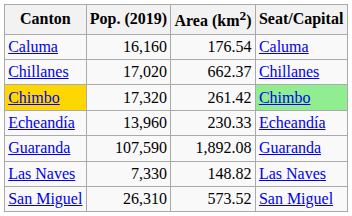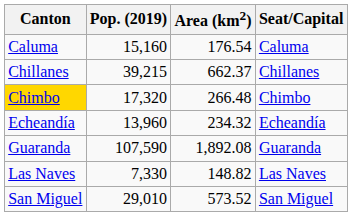(145, 46) 16,160 -> (145, 46) 15,160
(145, 72) 17,020 -> (145, 72) 39,215
(230, 97) 261.42 -> (230, 97) 266.48
(285, 97) lightgreen background -> (285, 97) no background
(230, 123) 230.33 -> (230, 123) 234.32
(145, 199) 26,310 -> (145, 199) 29,010
